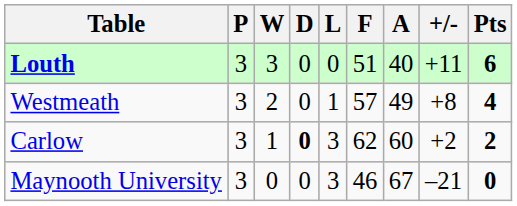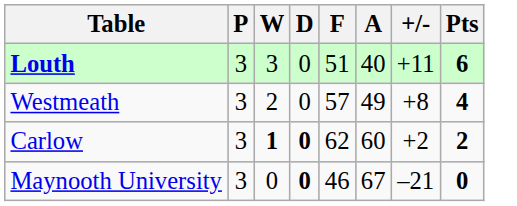- column: (333, 24)
(272, 141) normal -> (272, 141) bold
(305, 180) normal -> (305, 180) bold
